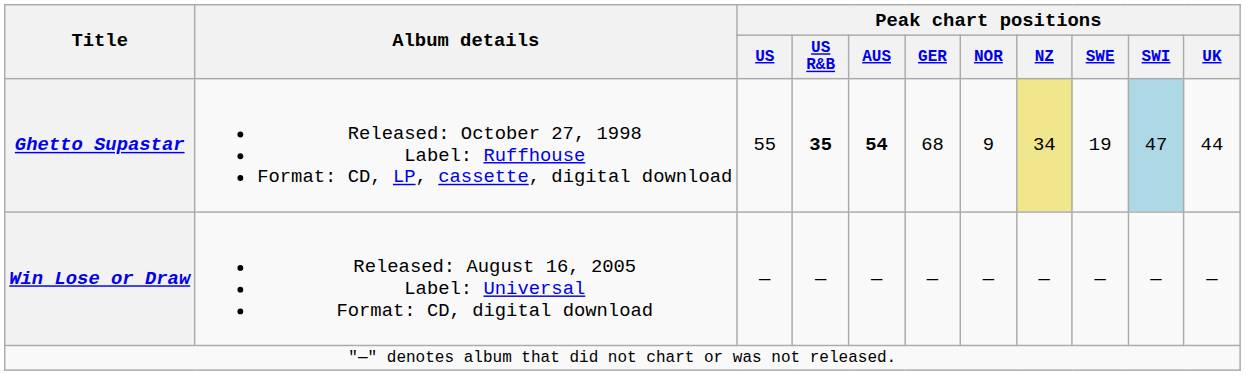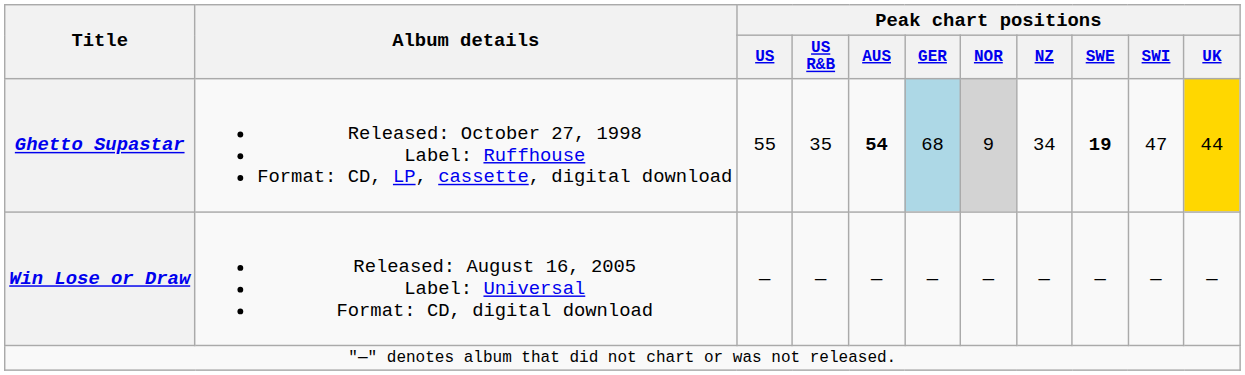(821, 145) bold -> (821, 145) normal
(932, 145) no background -> (932, 145) lightblue background
(988, 145) no background -> (988, 145) lightgrey background
(1044, 145) khaki background -> (1044, 145) no background
(1100, 145) normal -> (1100, 145) bold
(1156, 145) lightblue background -> (1156, 145) no background
(1212, 145) no background -> (1212, 145) gold background
